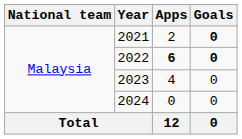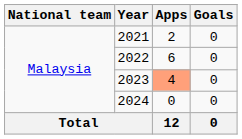(214, 37) bold -> (214, 37) normal
(172, 59) bold -> (172, 59) normal
(214, 59) bold -> (214, 59) normal
(172, 80) no background -> (172, 80) lightsalmon background
